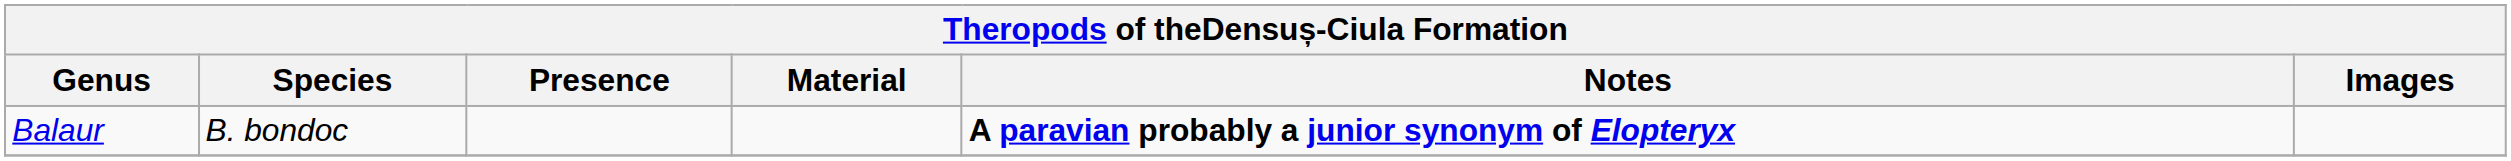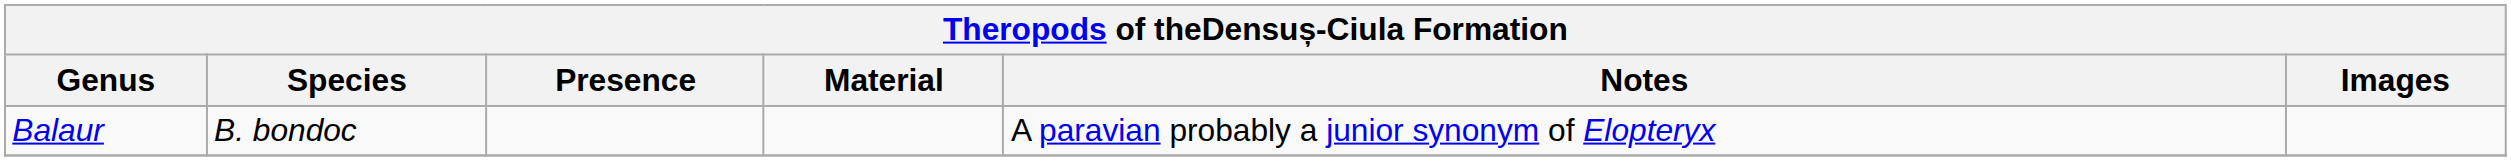(1352, 130) bold -> (1363, 130) normal
